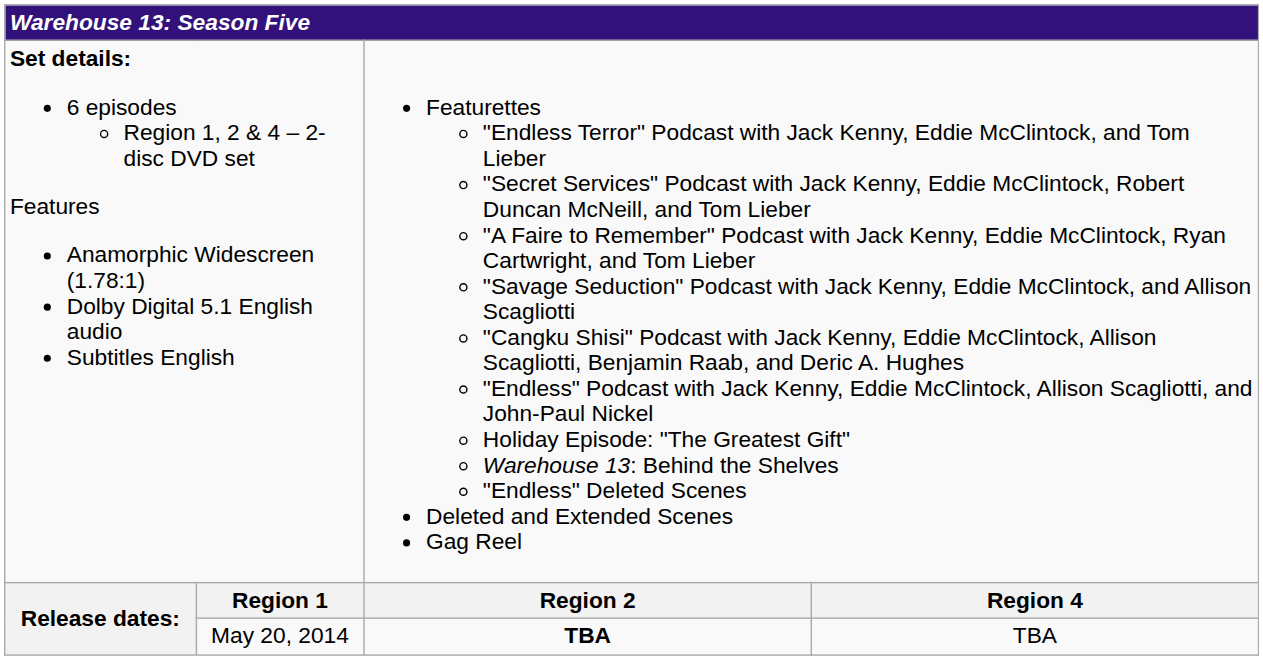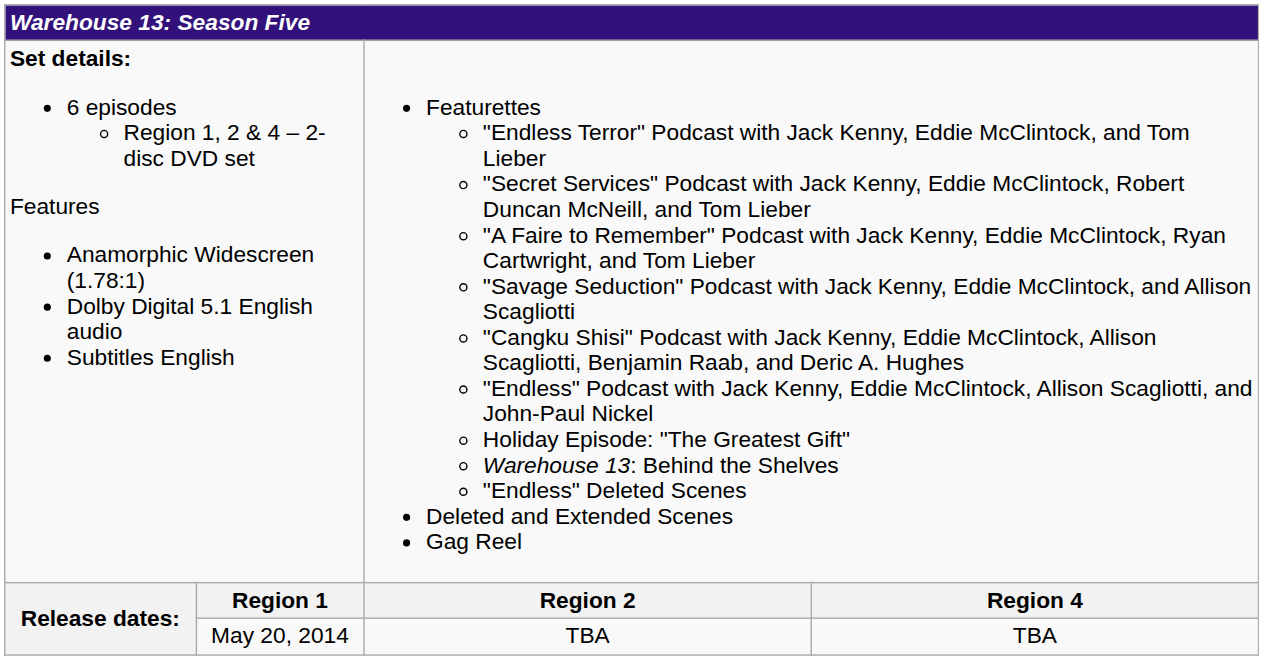(588, 636) bold -> (588, 636) normal
